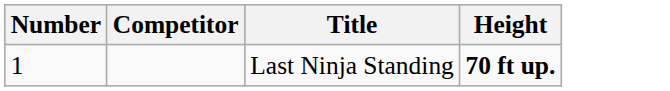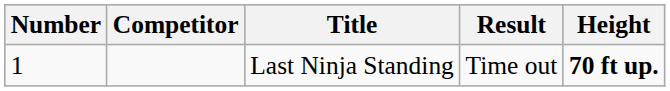+ column: (511, 24)
